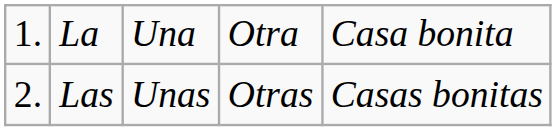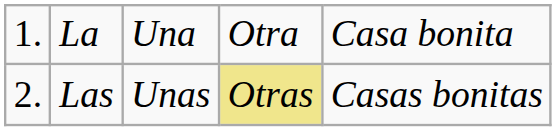(271, 93) no background -> (271, 93) khaki background
